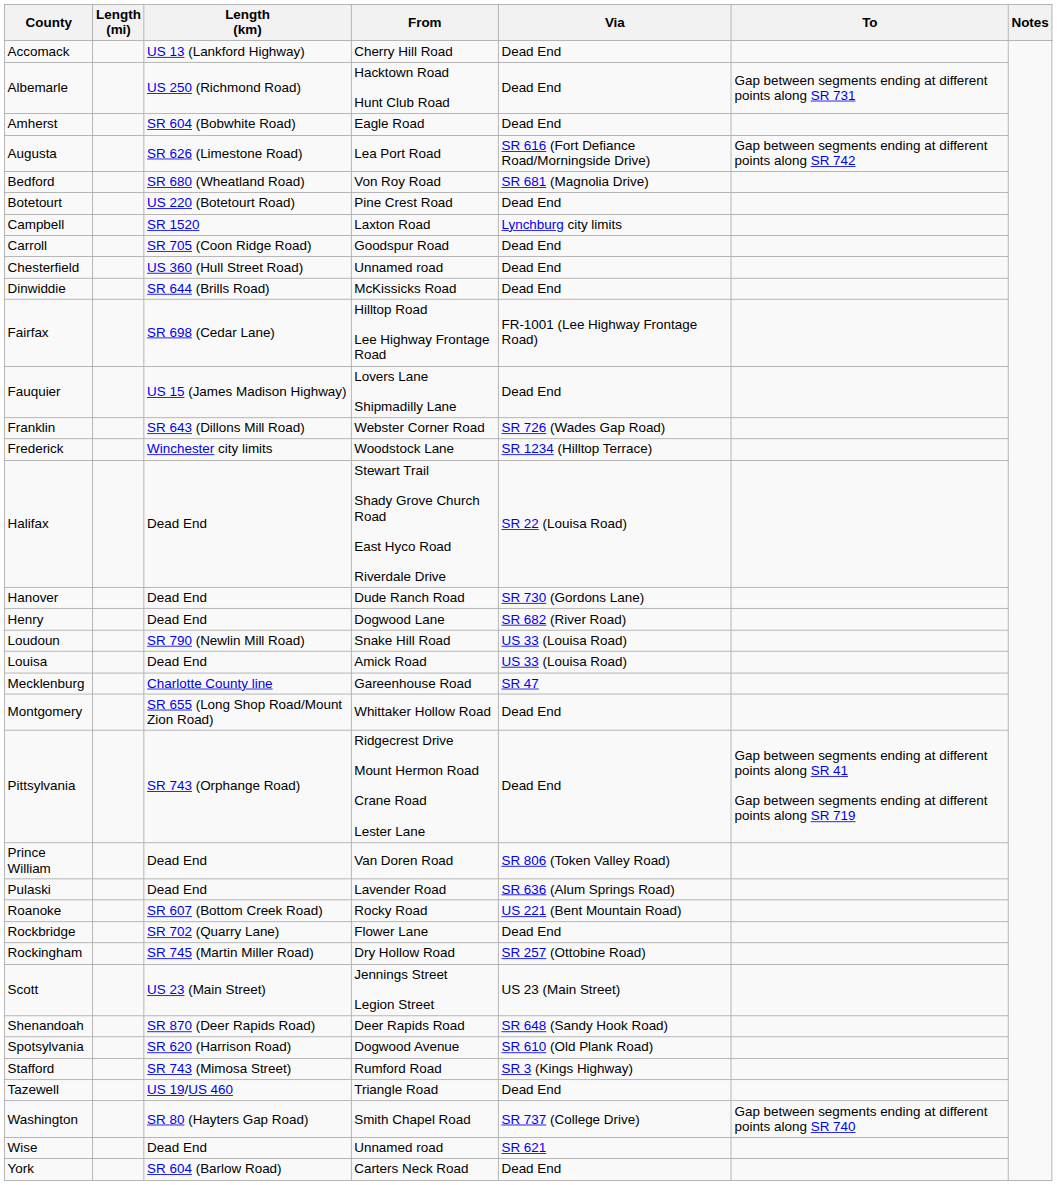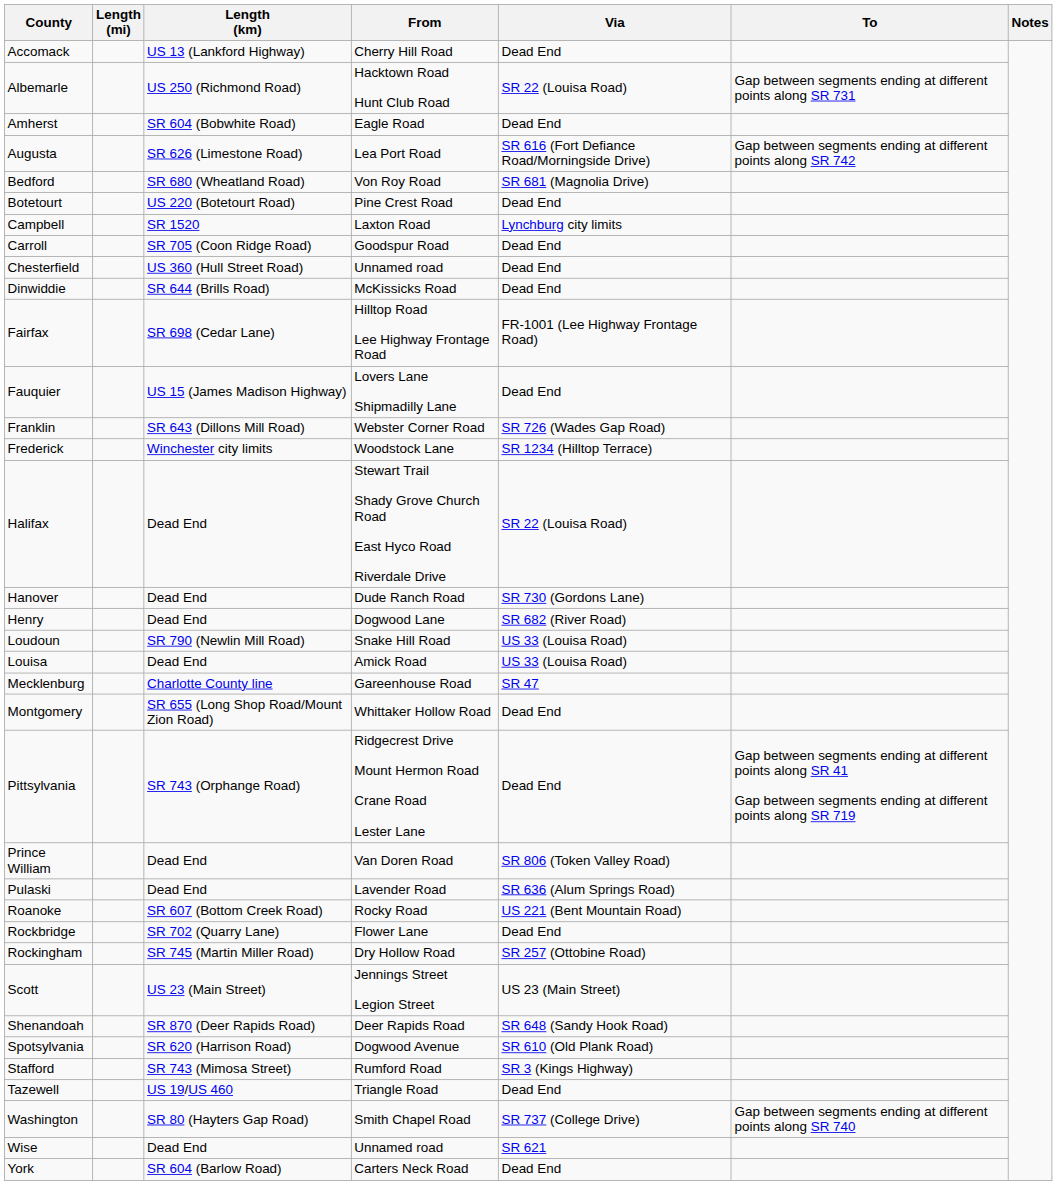(531, 88) Dead End -> (564, 88) SR 22 (Louisa Road)
